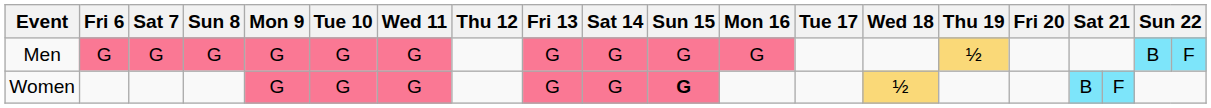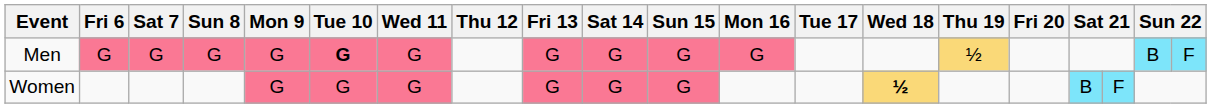(343, 54) normal -> (343, 54) bold
(684, 87) bold -> (684, 87) normal
(901, 87) normal -> (901, 87) bold
